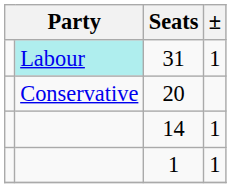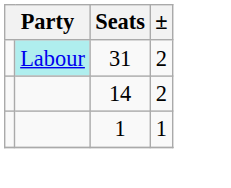(215, 57) 1 -> (161, 57) 2
- row: (174, 93)
(215, 128) 1 -> (161, 93) 2
